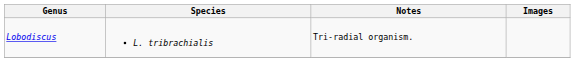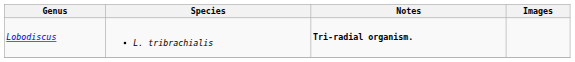(363, 38) normal -> (363, 38) bold
